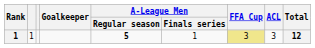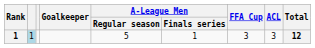(31, 37) no background -> (31, 37) lightblue background
(126, 37) bold -> (126, 37) normal
(246, 37) khaki background -> (246, 37) no background
